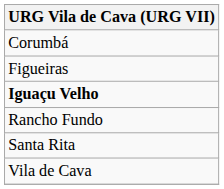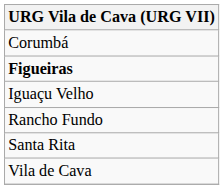(38, 68) normal -> (41, 68) bold
(53, 94) bold -> (51, 94) normal
